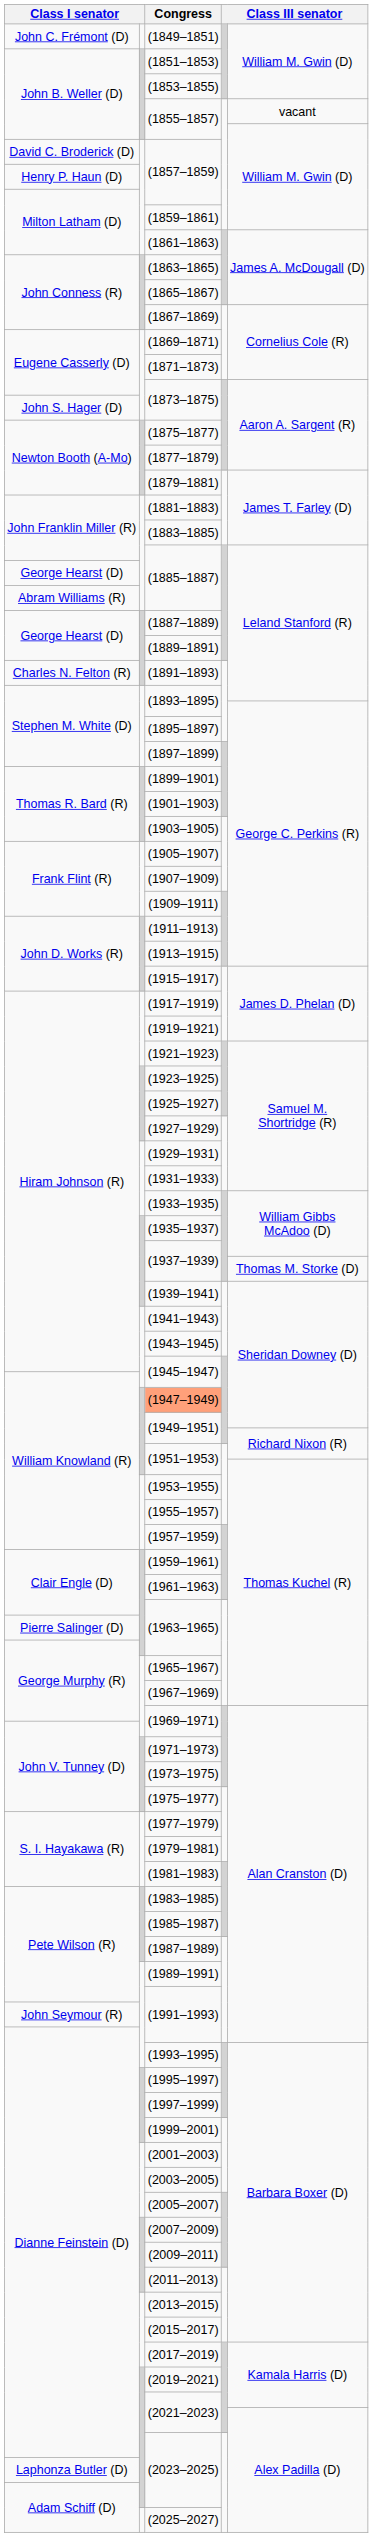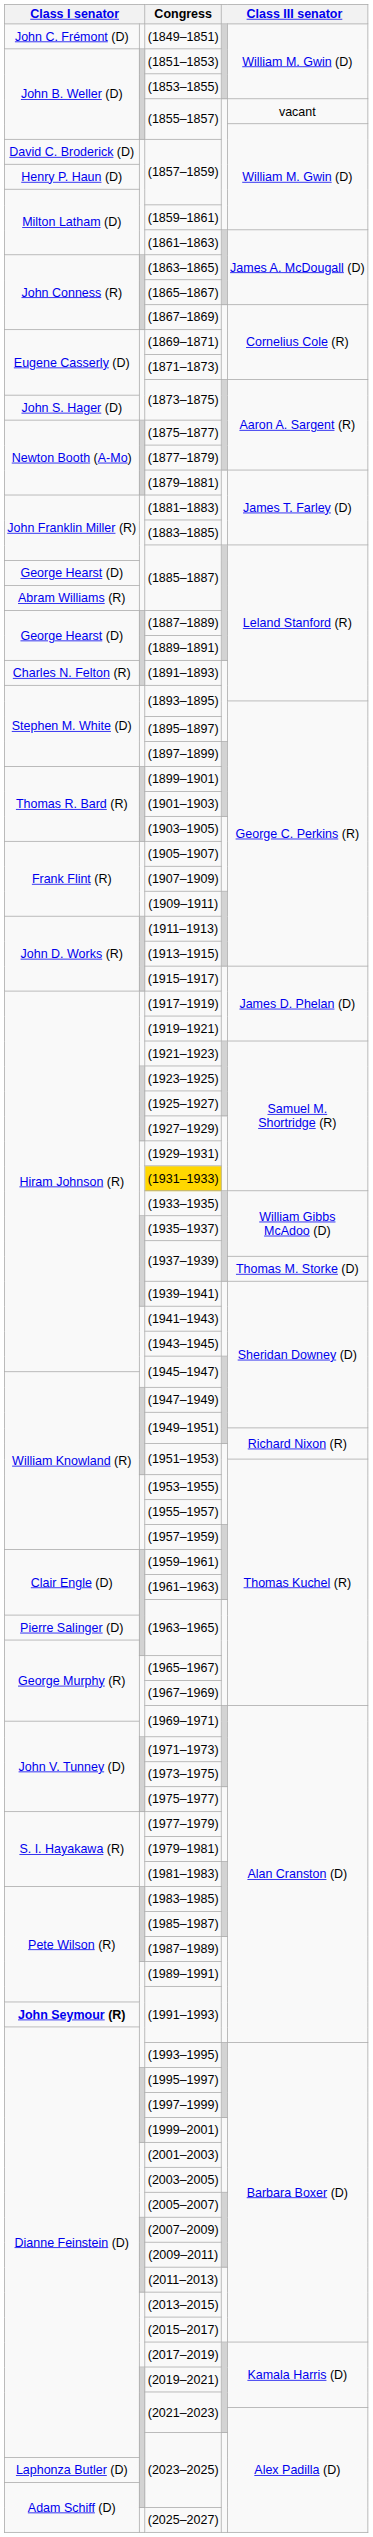(183, 1178) no background -> (183, 1178) gold background
(183, 1400) lightsalmon background -> (183, 1400) no background
(72, 2014) normal -> (72, 2014) bold
